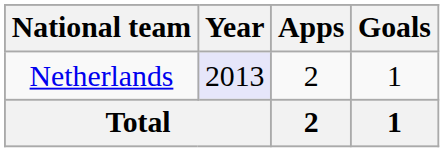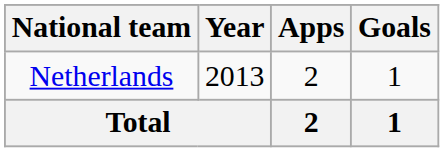(235, 75) lavender background -> (235, 75) no background
